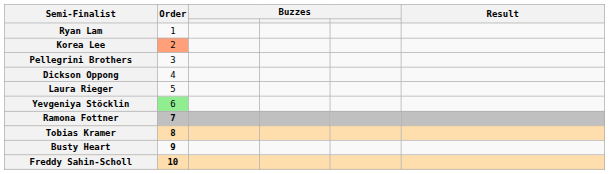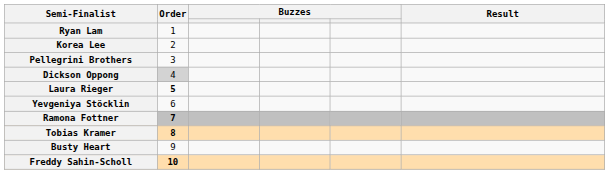(173, 45) lightsalmon background -> (173, 45) no background
(173, 74) no background -> (173, 74) lightgrey background
(173, 89) normal -> (173, 89) bold
(173, 104) lightgreen background -> (173, 104) no background
(173, 147) bold -> (173, 147) normal
